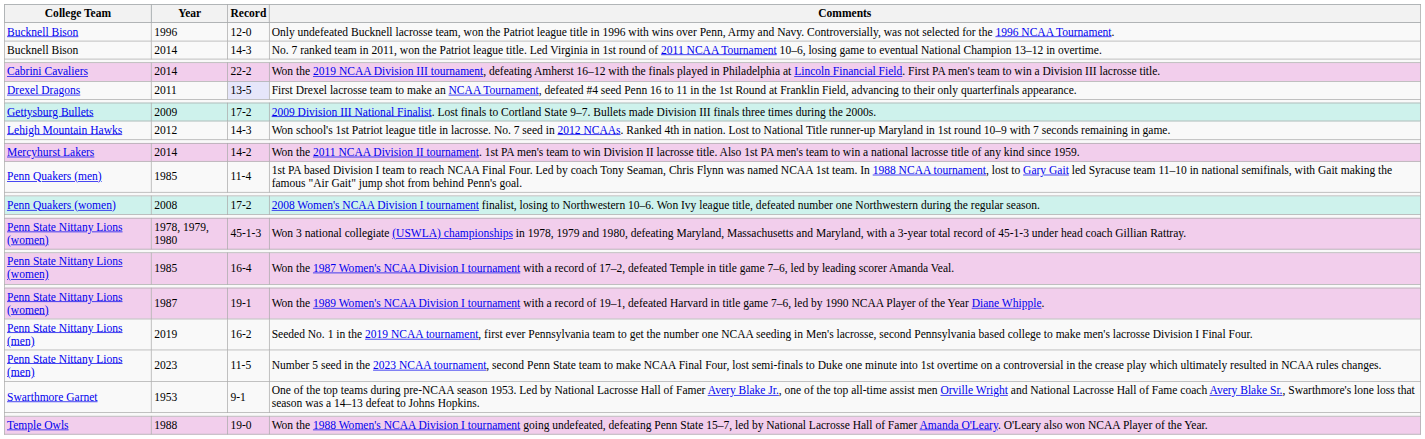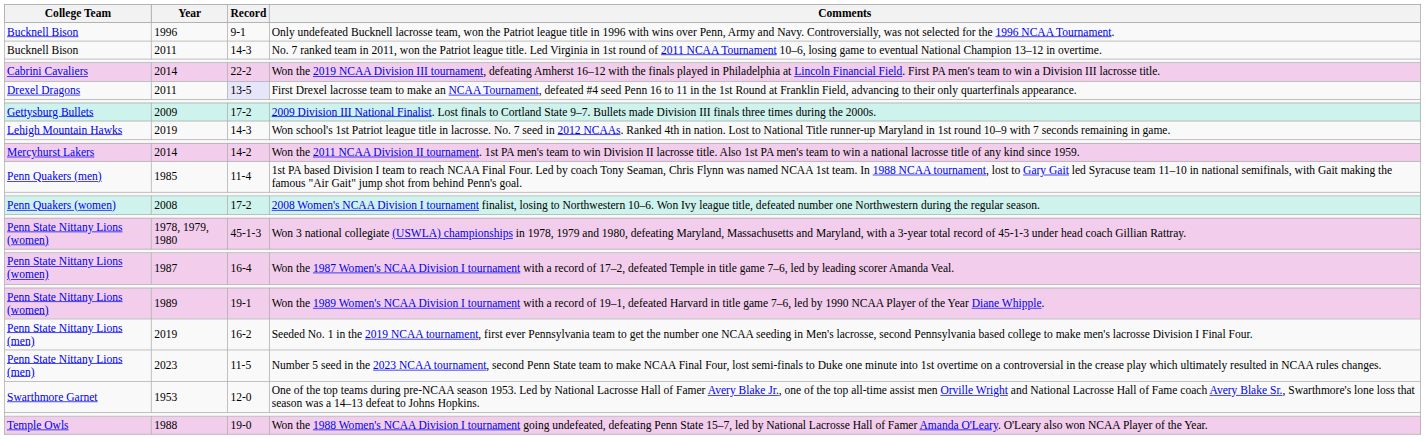(241, 31) 12-0 -> (238, 31) 9-1
(166, 50) 2014 -> (165, 50) 2011
(166, 130) 2012 -> (166, 130) 2019
(166, 268) 1985 -> (166, 268) 1987
(166, 303) 1987 -> (166, 303) 1989
(238, 397) 9-1 -> (241, 397) 12-0
